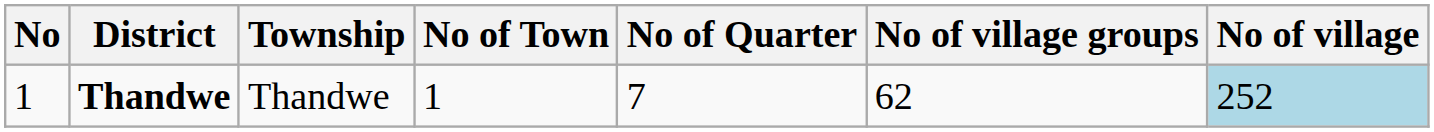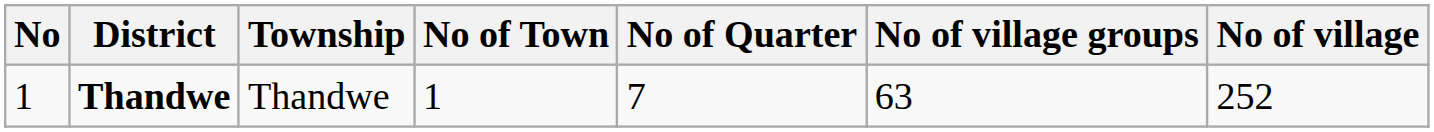(894, 95) 62 -> (894, 95) 63
(1245, 95) lightblue background -> (1245, 95) no background
